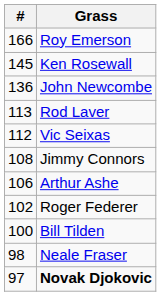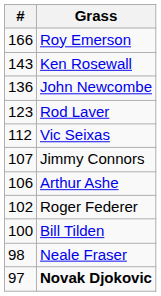(20, 64) 145 -> (20, 64) 143
(20, 111) 113 -> (20, 111) 123
(20, 159) 108 -> (20, 159) 107
